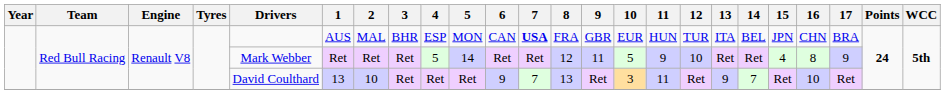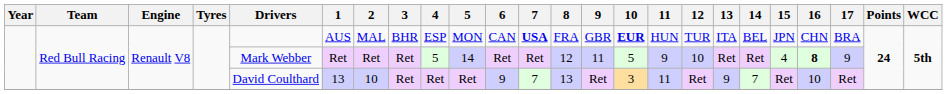(630, 36) normal -> (631, 36) bold
(813, 57) normal -> (814, 57) bold
